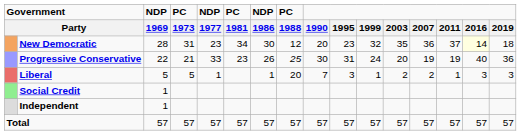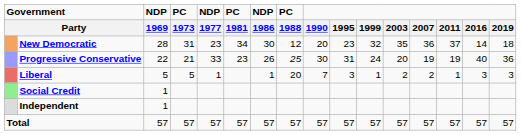(482, 43) lightyellow background -> (482, 43) no background
